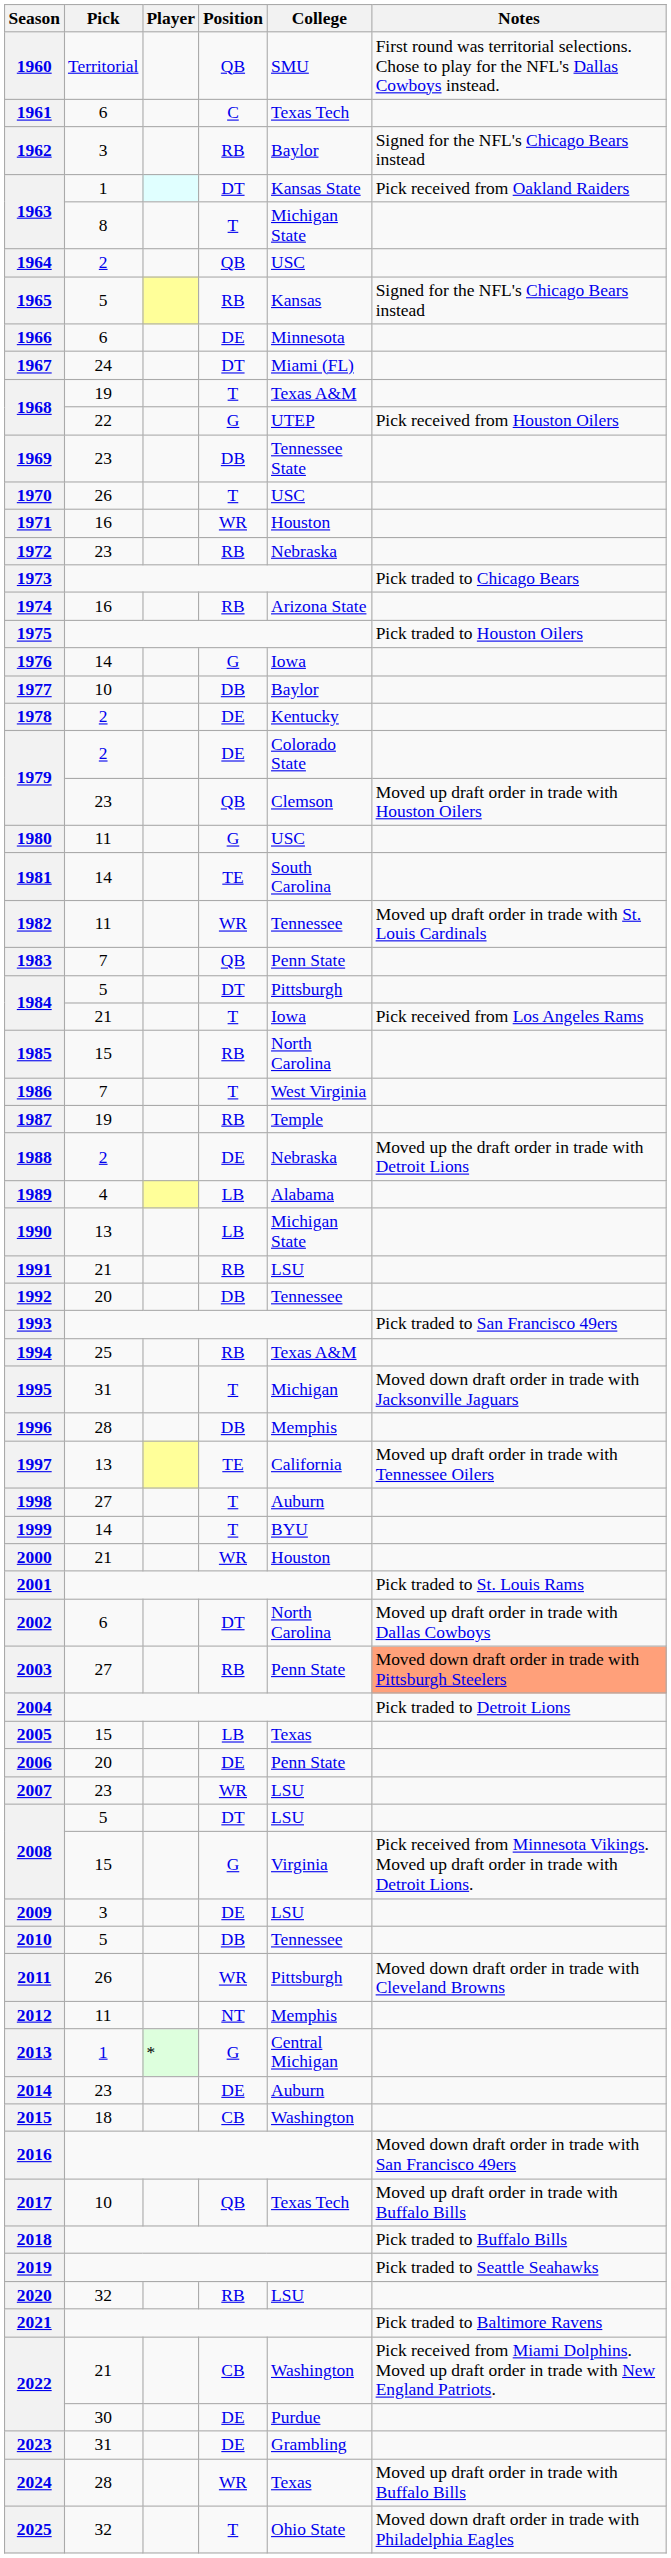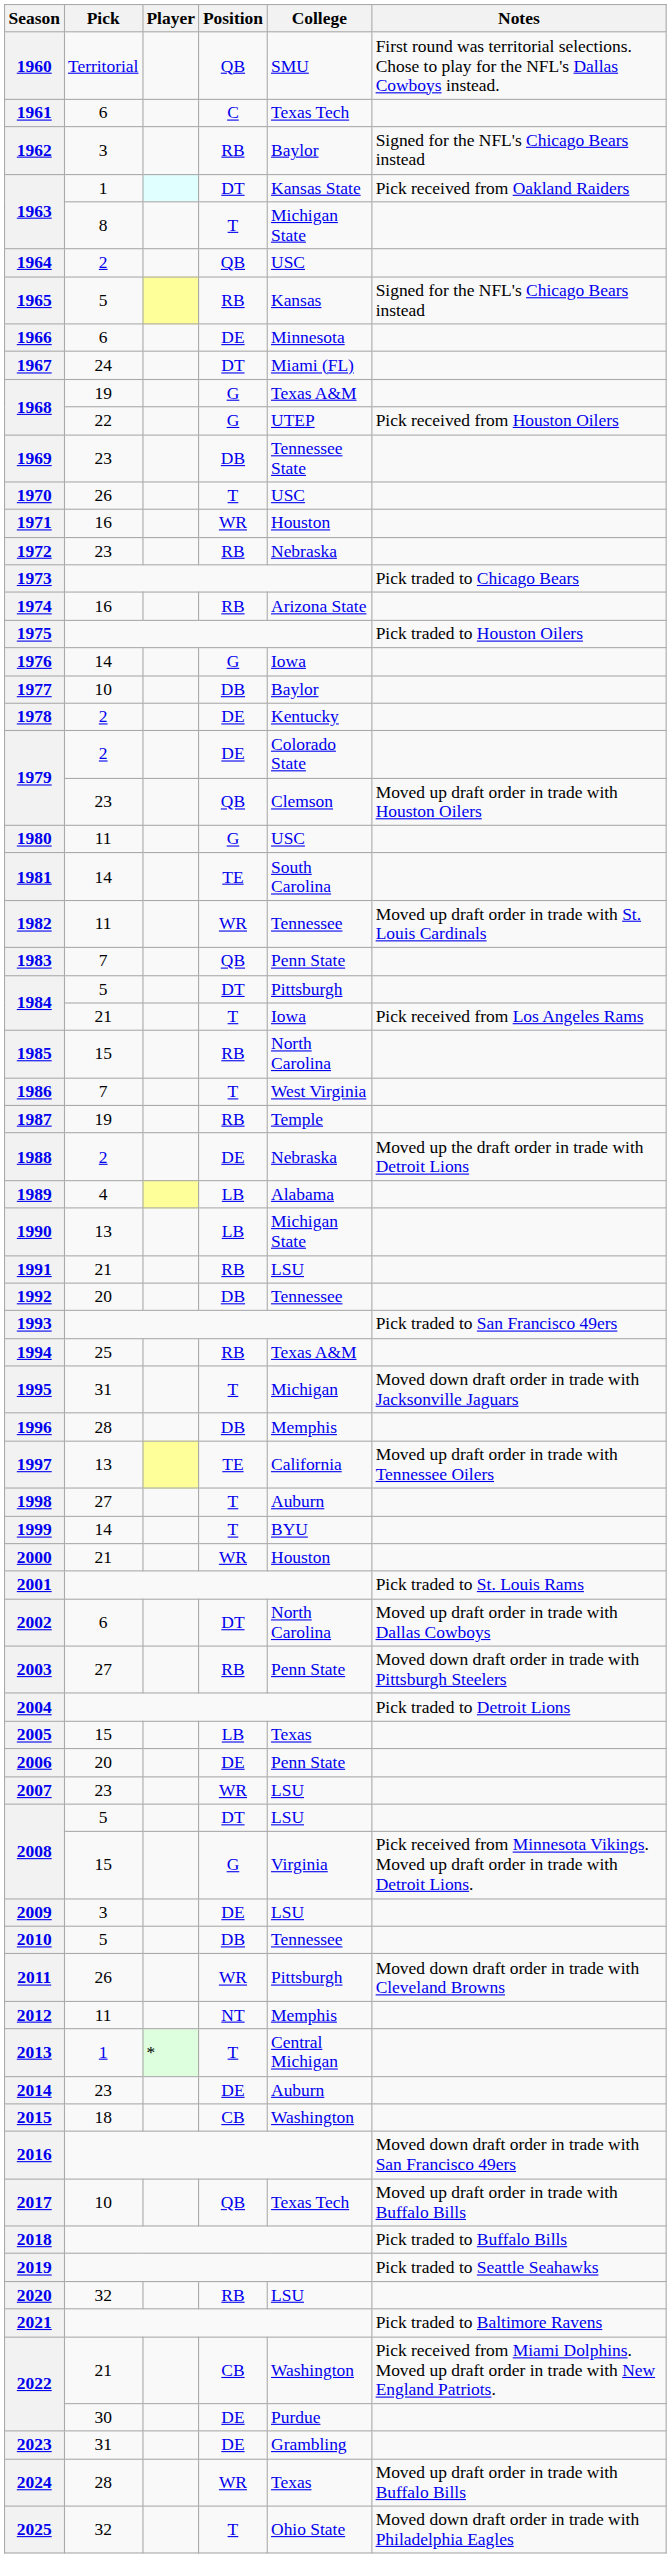(233, 393) T -> (233, 393) G
(507, 1669) lightsalmon background -> (507, 1669) no background
(233, 2052) G -> (233, 2052) T
